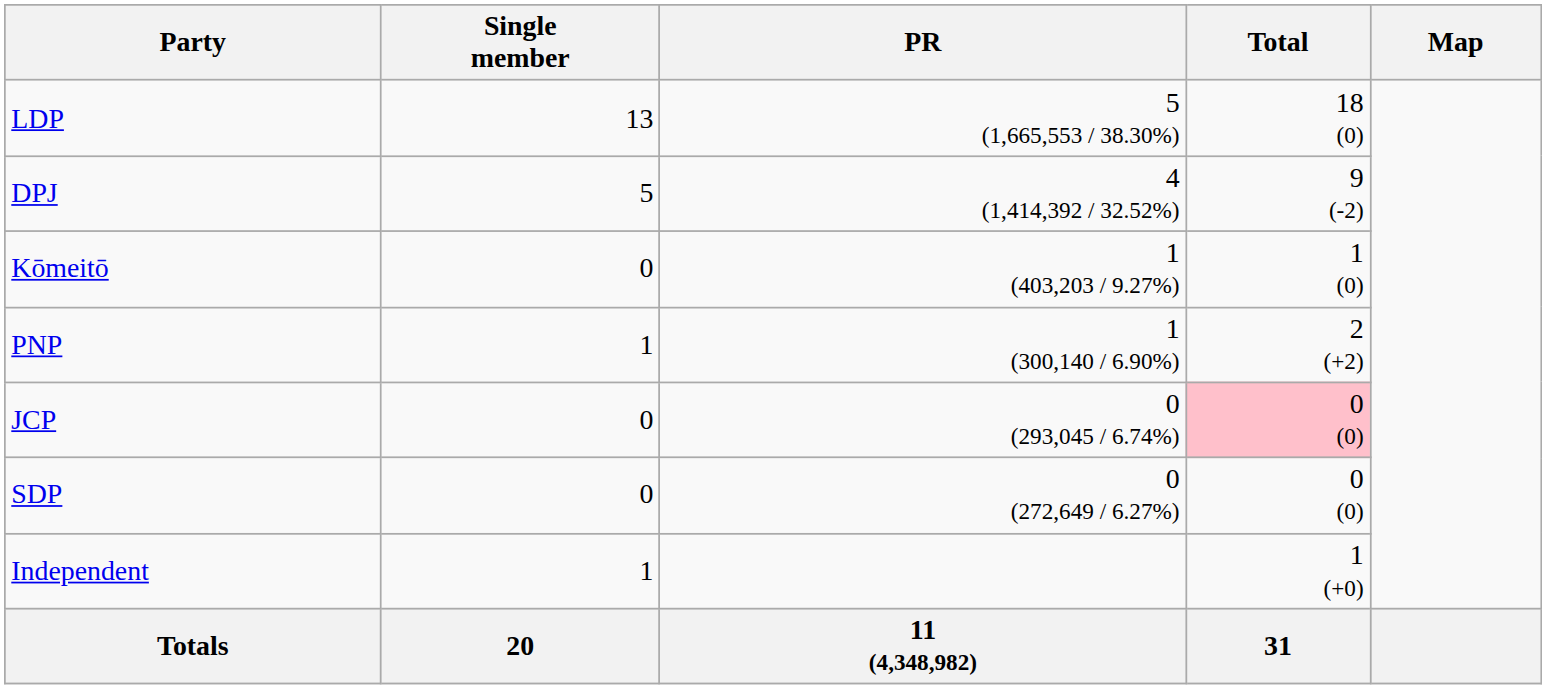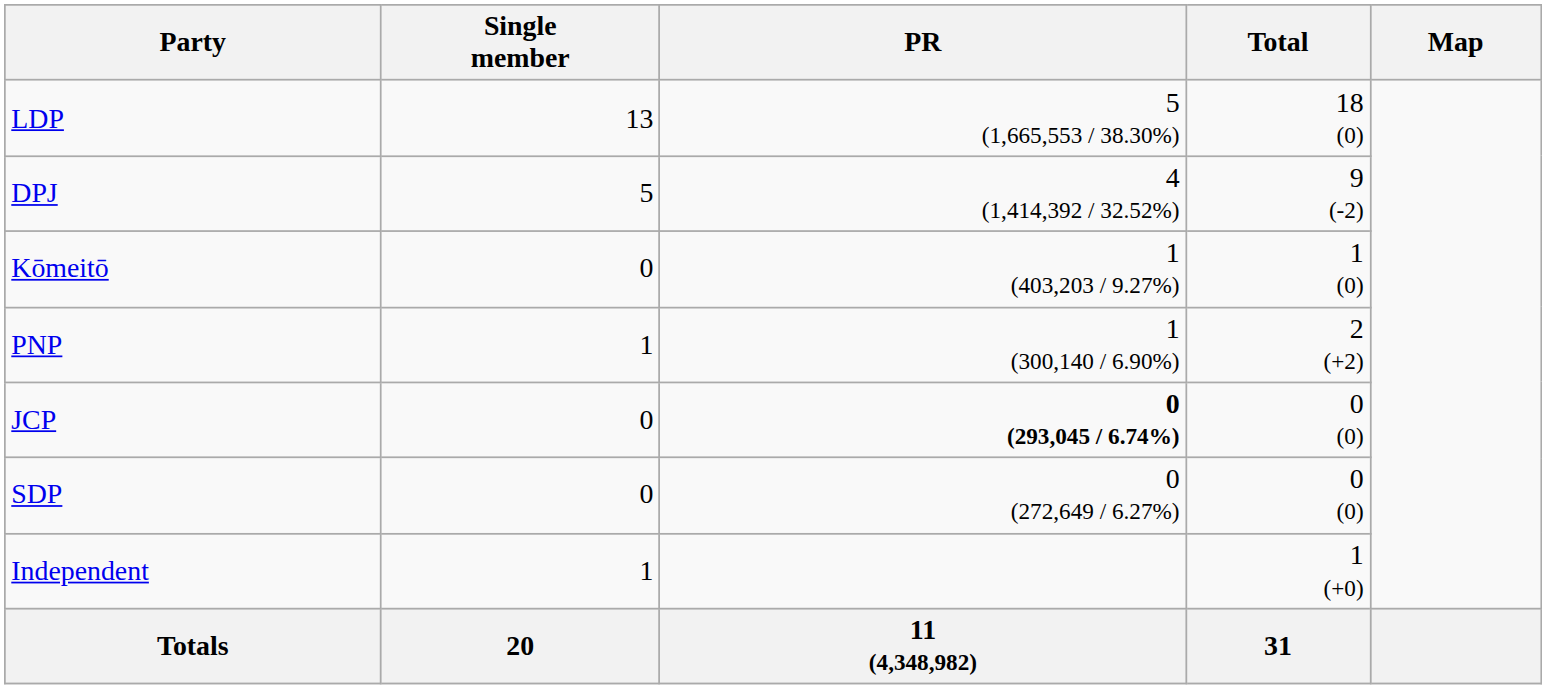(1095, 419) normal -> (1093, 419) bold
(1350, 419) pink background -> (1350, 419) no background
